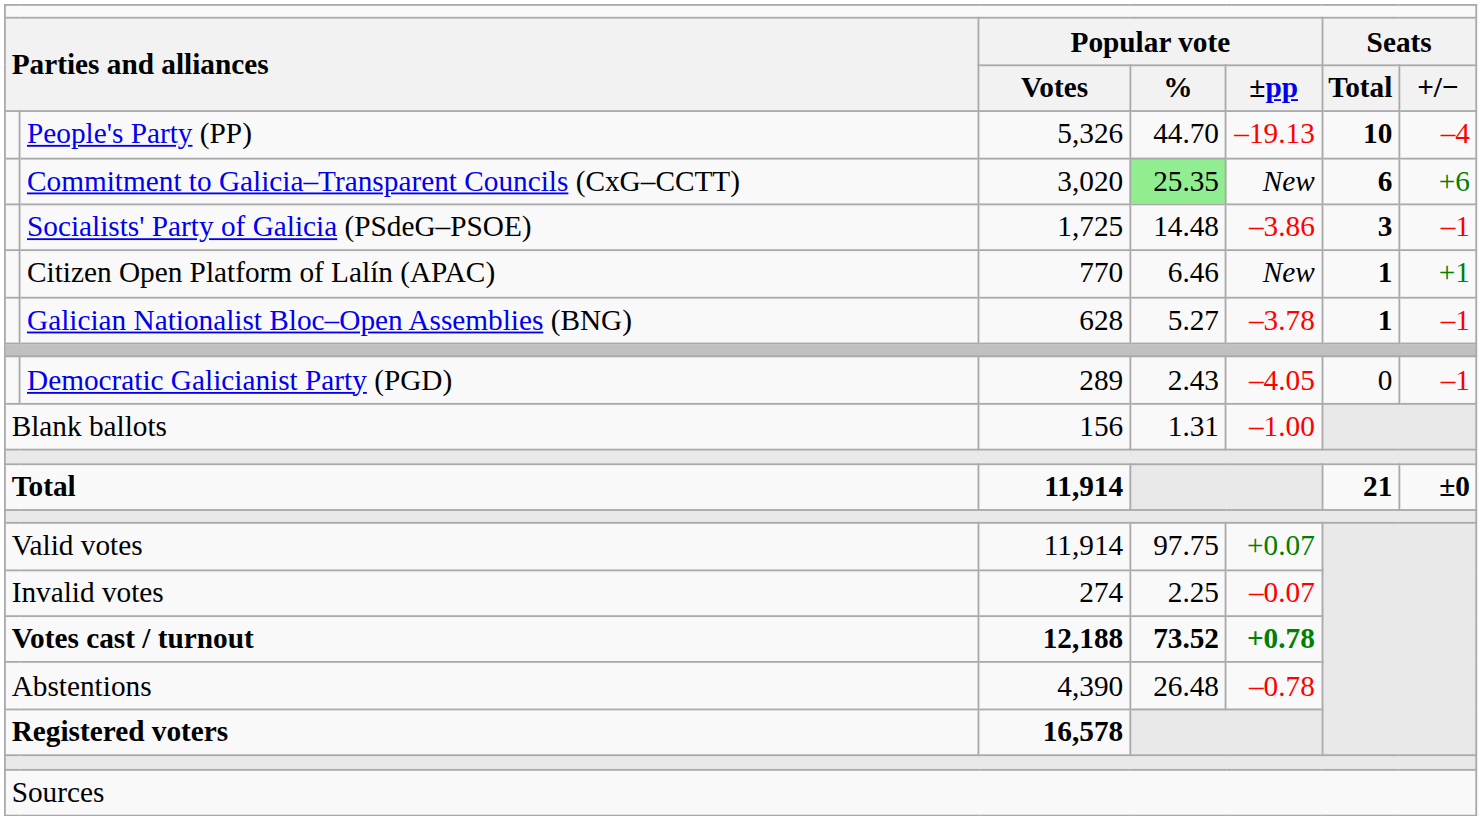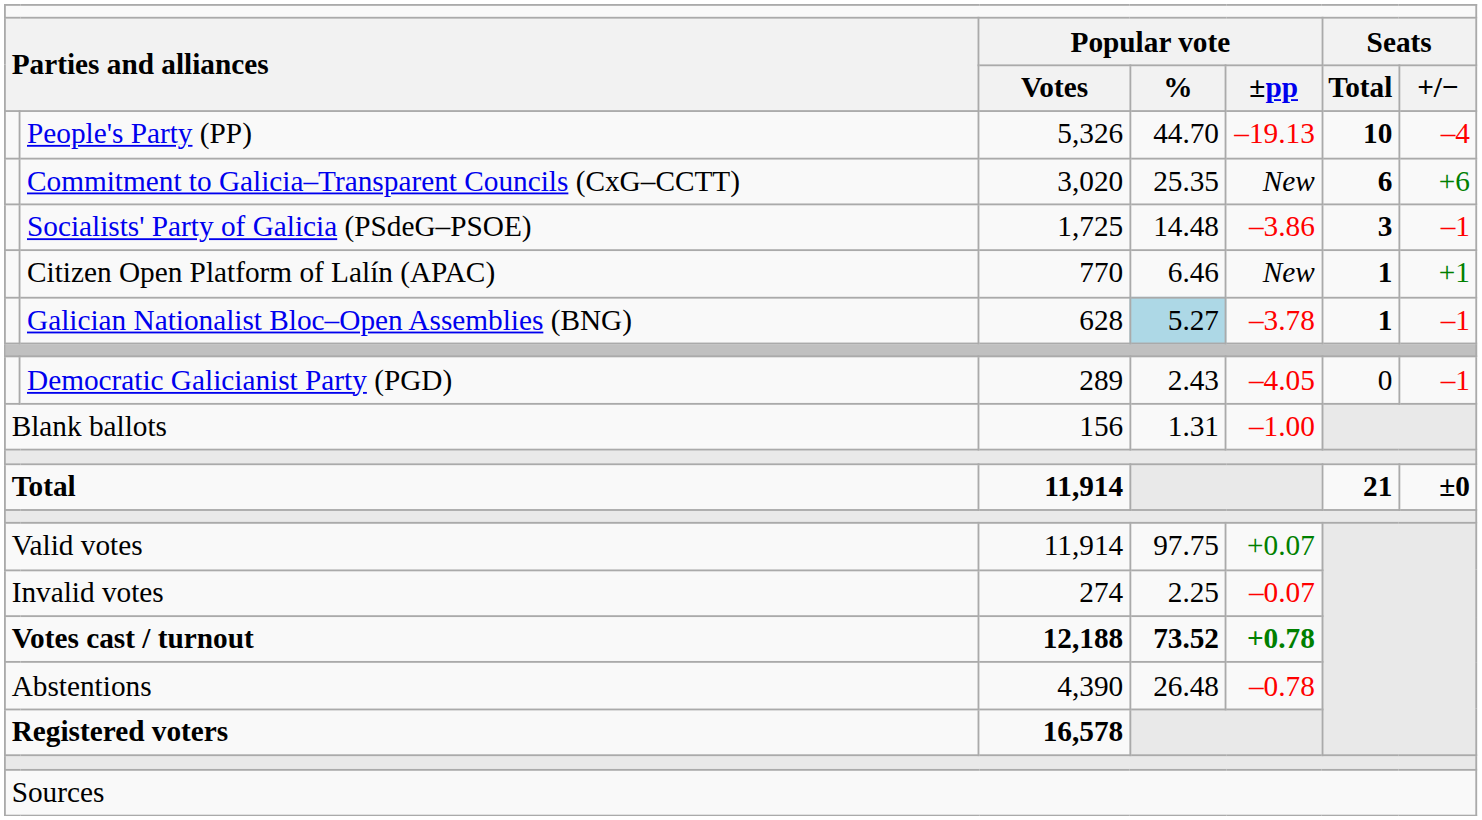(1186, 180) lightgreen background -> (1186, 180) no background
(1193, 319) no background -> (1193, 319) lightblue background
